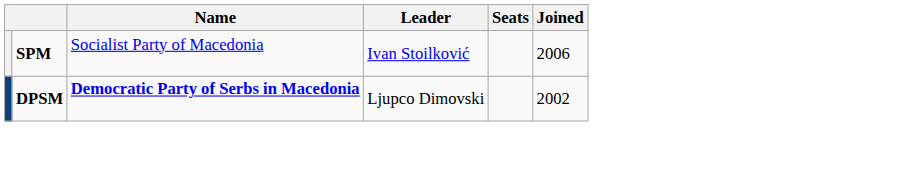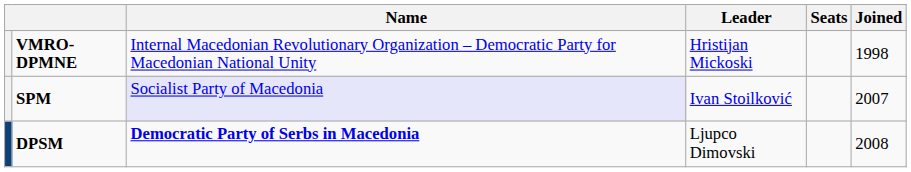+ row: (47, 53)
(167, 44) no background -> (227, 89) lavender background
(553, 53) 2006 -> (872, 98) 2007
(553, 98) 2002 -> (872, 143) 2008
